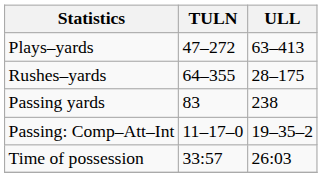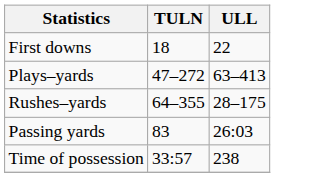+ row: (50, 46)
(265, 102) 238 -> (233, 130) 26:03
- row: (91, 130)
(272, 158) 26:03 -> (226, 158) 238
